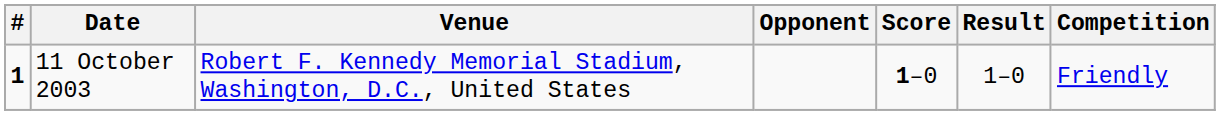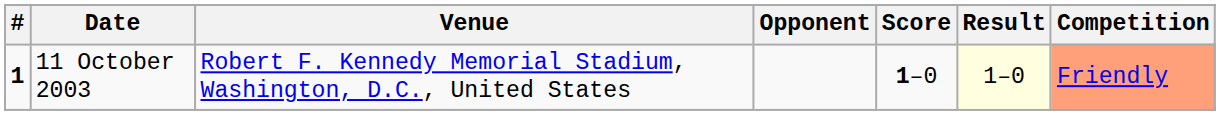(1004, 77) no background -> (1004, 77) lightyellow background
(1113, 77) no background -> (1113, 77) lightsalmon background
